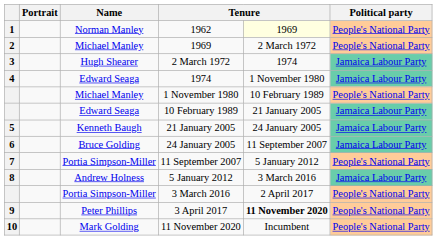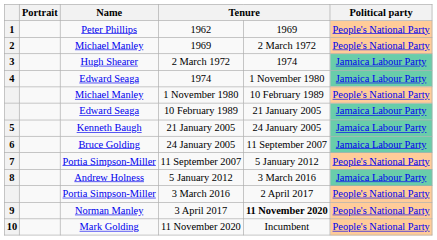(109, 29) Norman Manley -> (109, 29) Peter Phillips
(287, 29) lightyellow background -> (287, 29) no background
(109, 210) Peter Phillips -> (109, 210) Norman Manley
